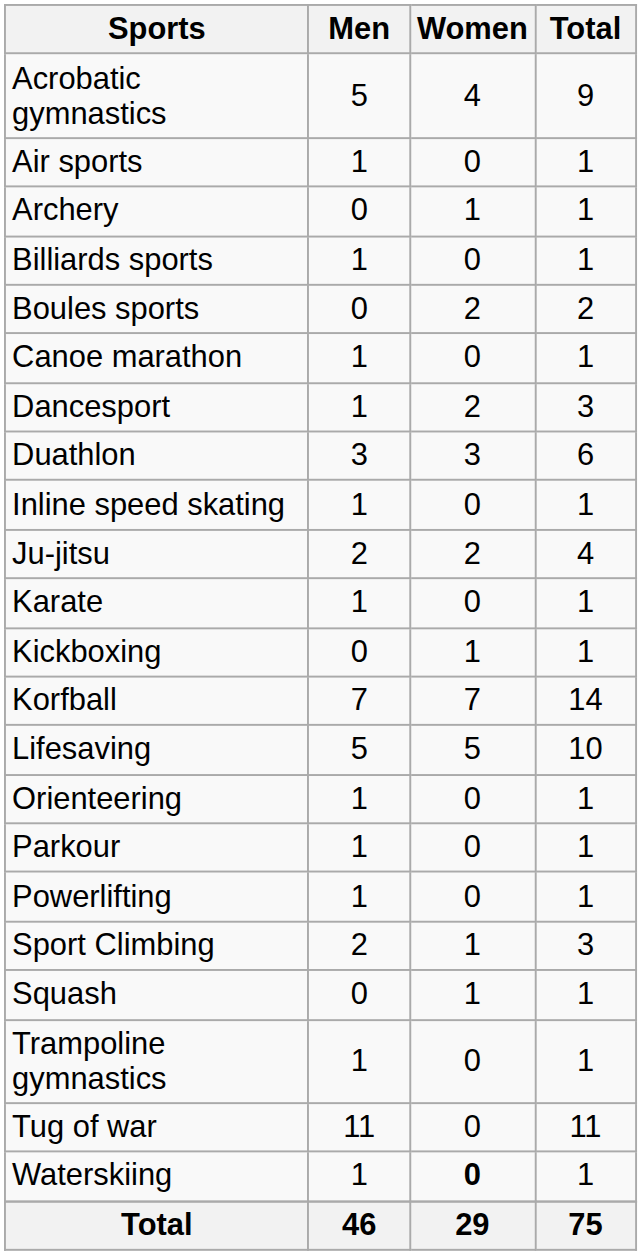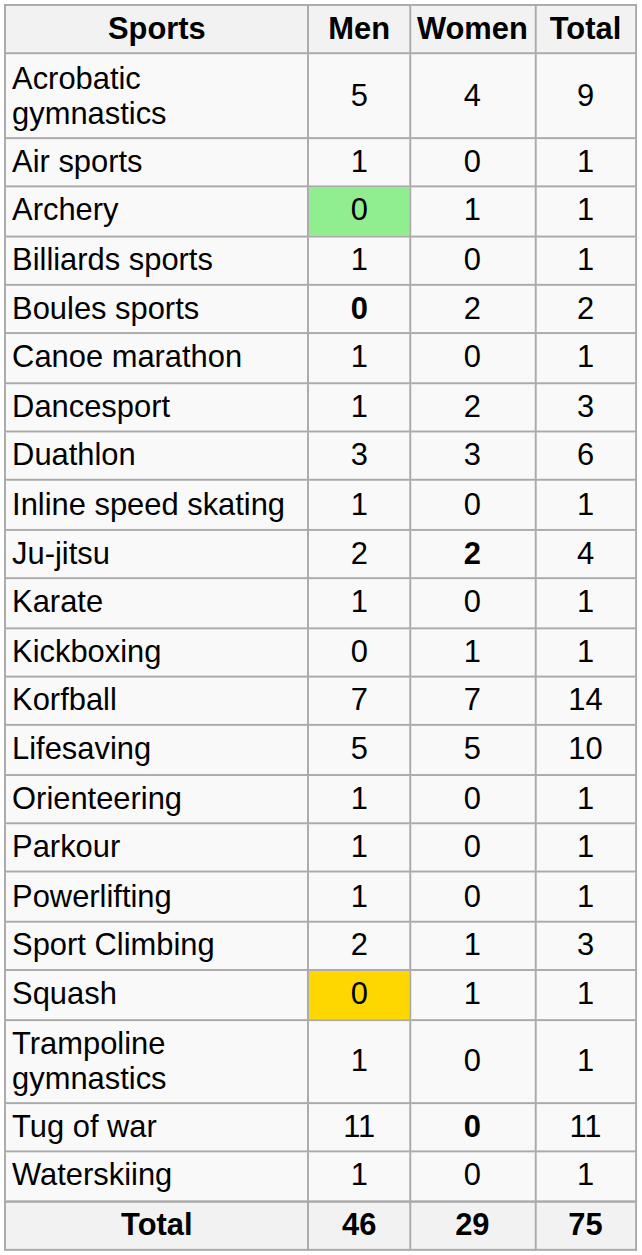(359, 210) no background -> (359, 210) lightgreen background
(359, 308) normal -> (359, 308) bold
(472, 553) normal -> (472, 553) bold
(359, 994) no background -> (359, 994) gold background
(472, 1126) normal -> (472, 1126) bold
(472, 1175) bold -> (472, 1175) normal
